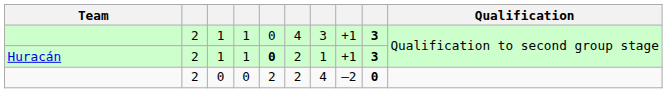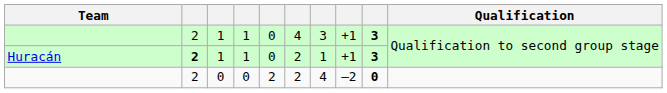(195, 56) normal -> (195, 56) bold
(272, 56) bold -> (272, 56) normal
